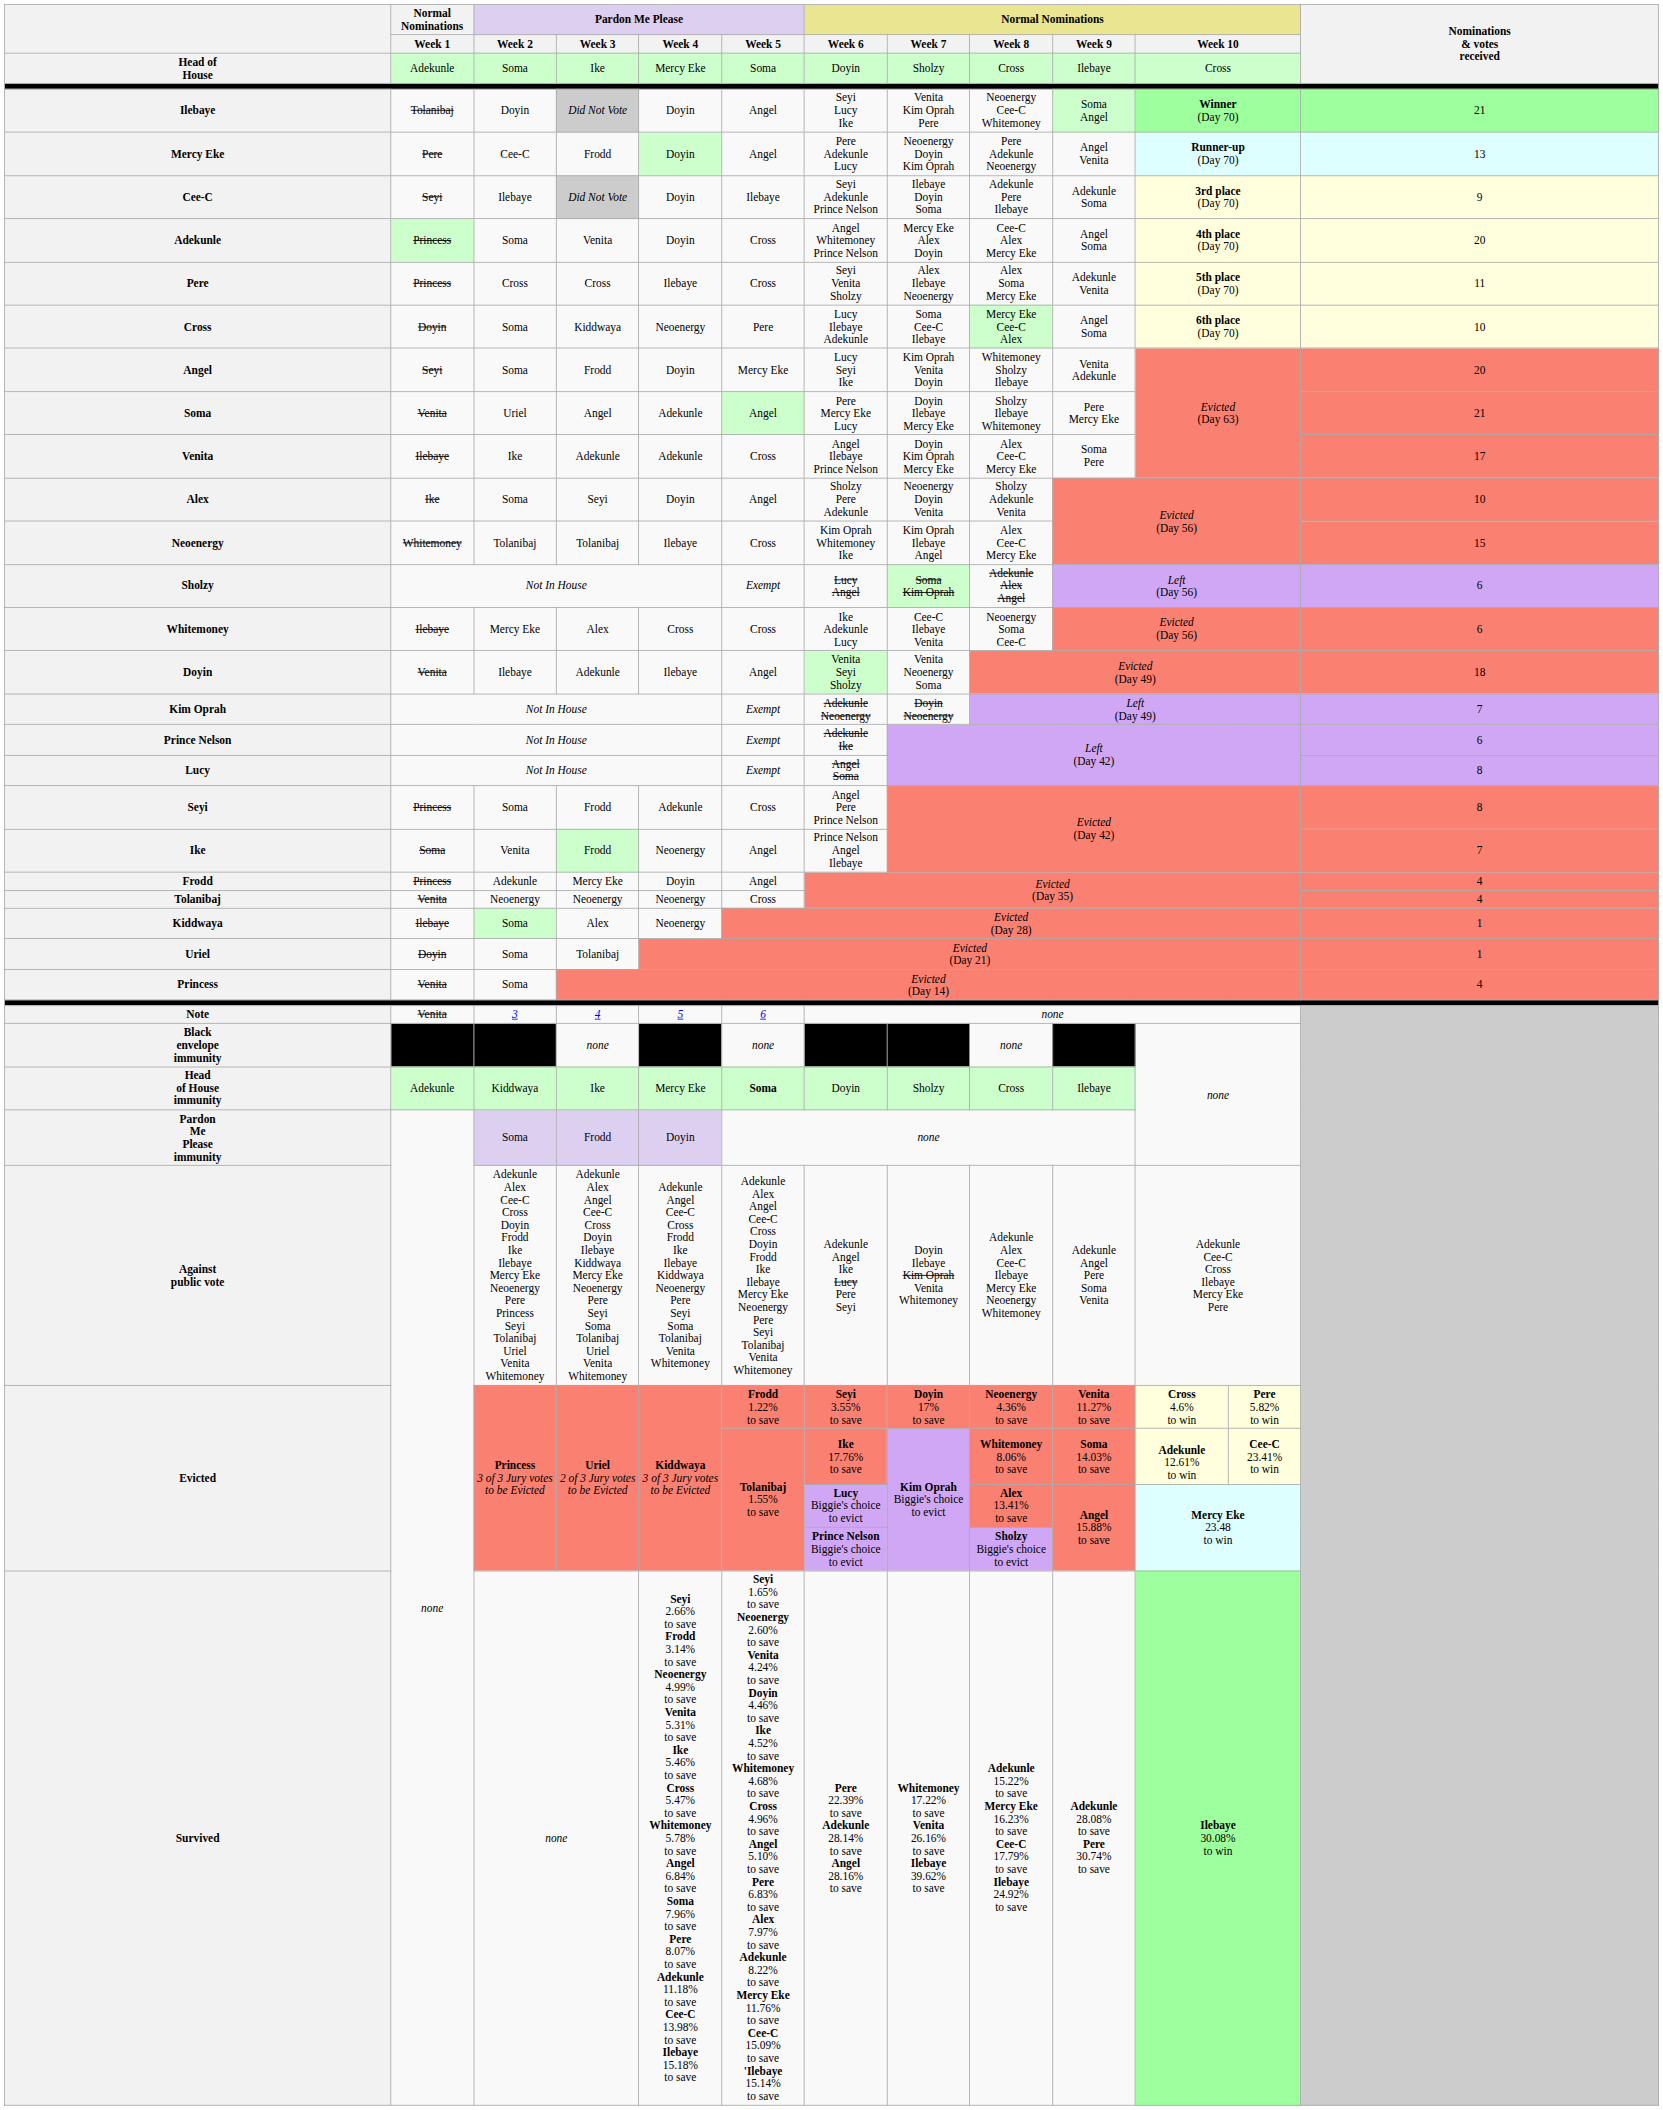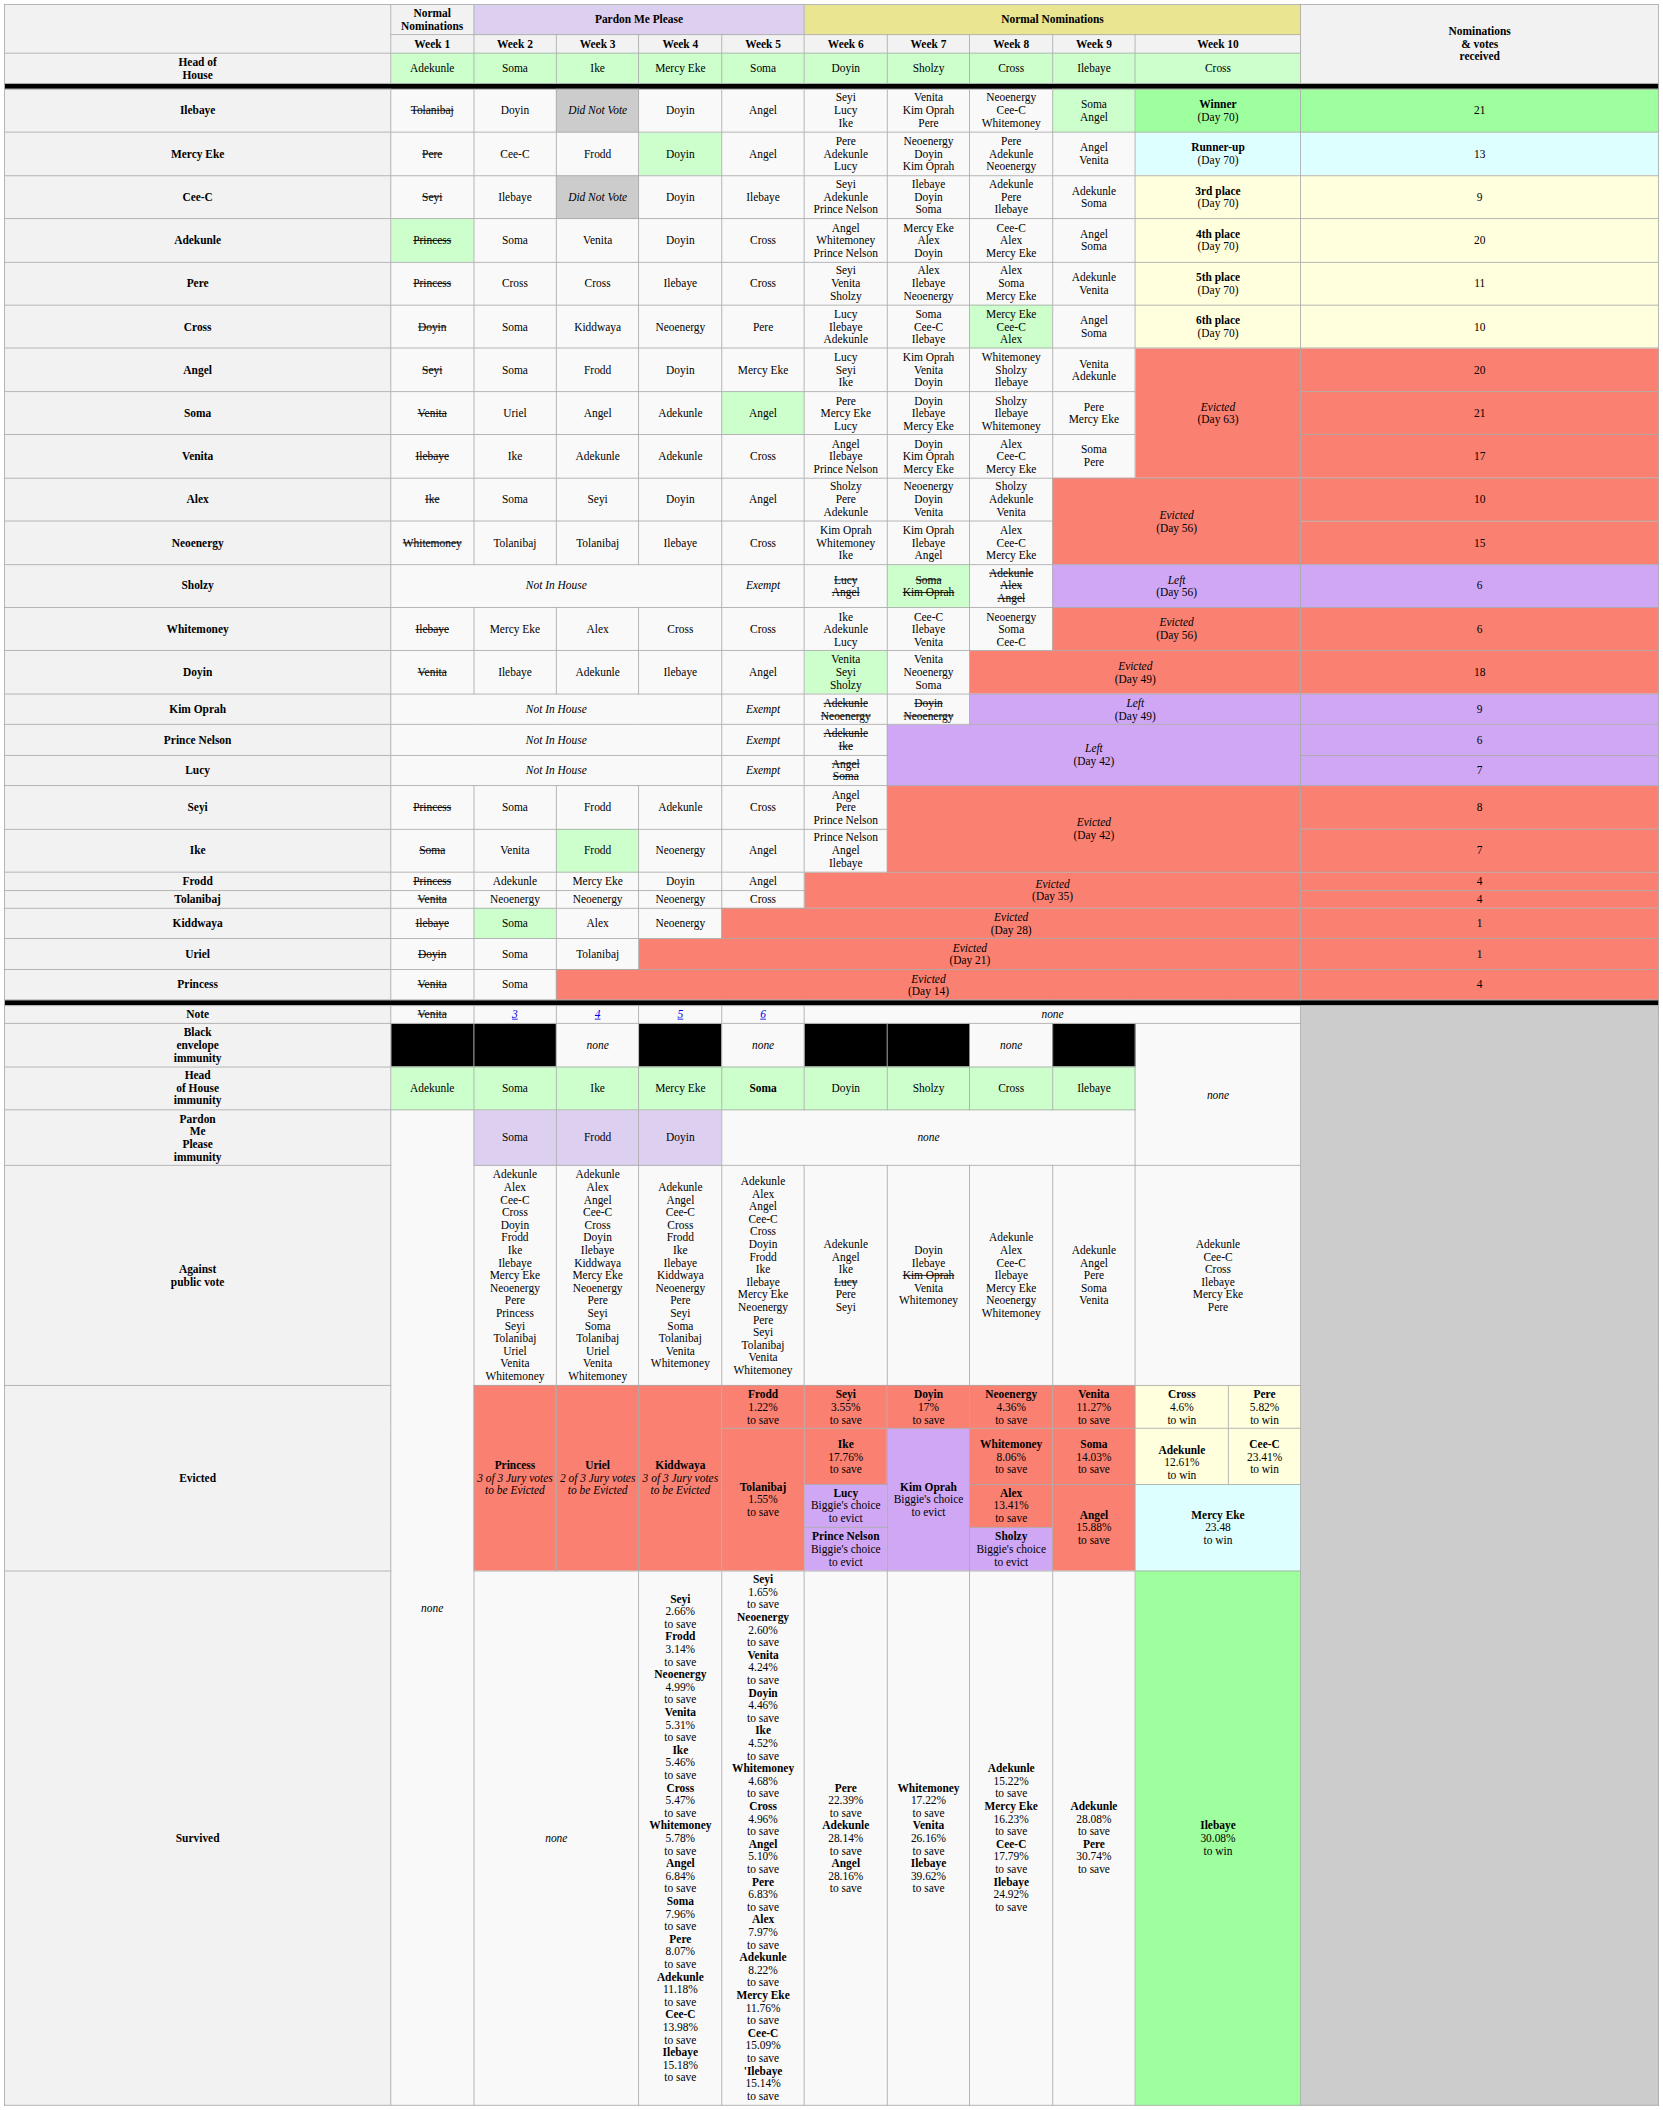(1480, 709) 7 -> (1480, 709) 9
(1480, 770) 8 -> (1480, 770) 7
(515, 1088) Kiddwaya -> (515, 1088) Soma
